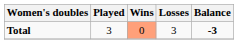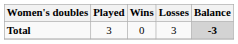(142, 30) lightsalmon background -> (142, 30) no background
(212, 30) no background -> (212, 30) lightgrey background
